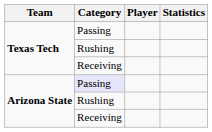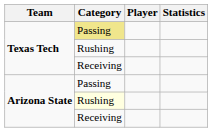(94, 30) no background -> (94, 30) khaki background
(94, 83) lavender background -> (94, 83) no background
(96, 100) no background -> (96, 100) lightyellow background
